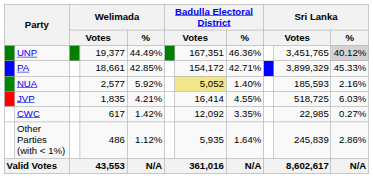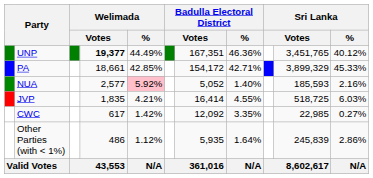(110, 53) normal -> (110, 53) bold
(350, 53) lightgrey background -> (350, 53) no background
(149, 83) no background -> (149, 83) pink background
(212, 83) khaki background -> (212, 83) no background
